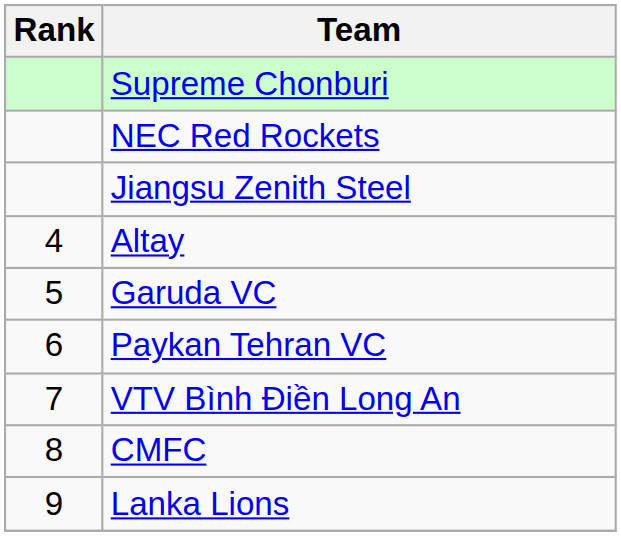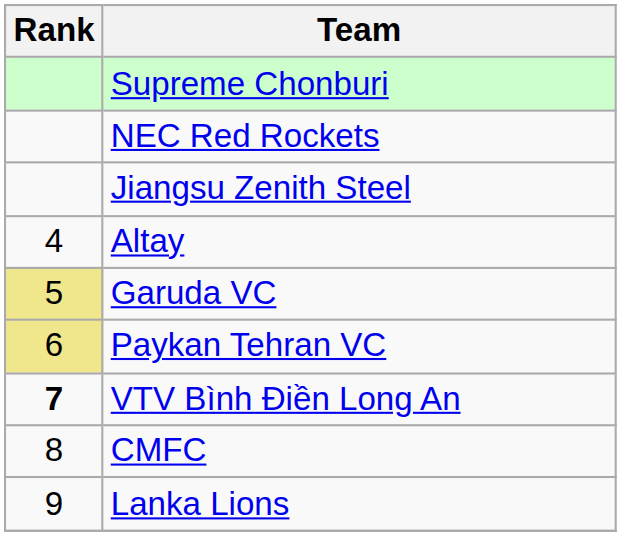(54, 293) no background -> (54, 293) khaki background
(54, 345) no background -> (54, 345) khaki background
(54, 398) normal -> (54, 398) bold
